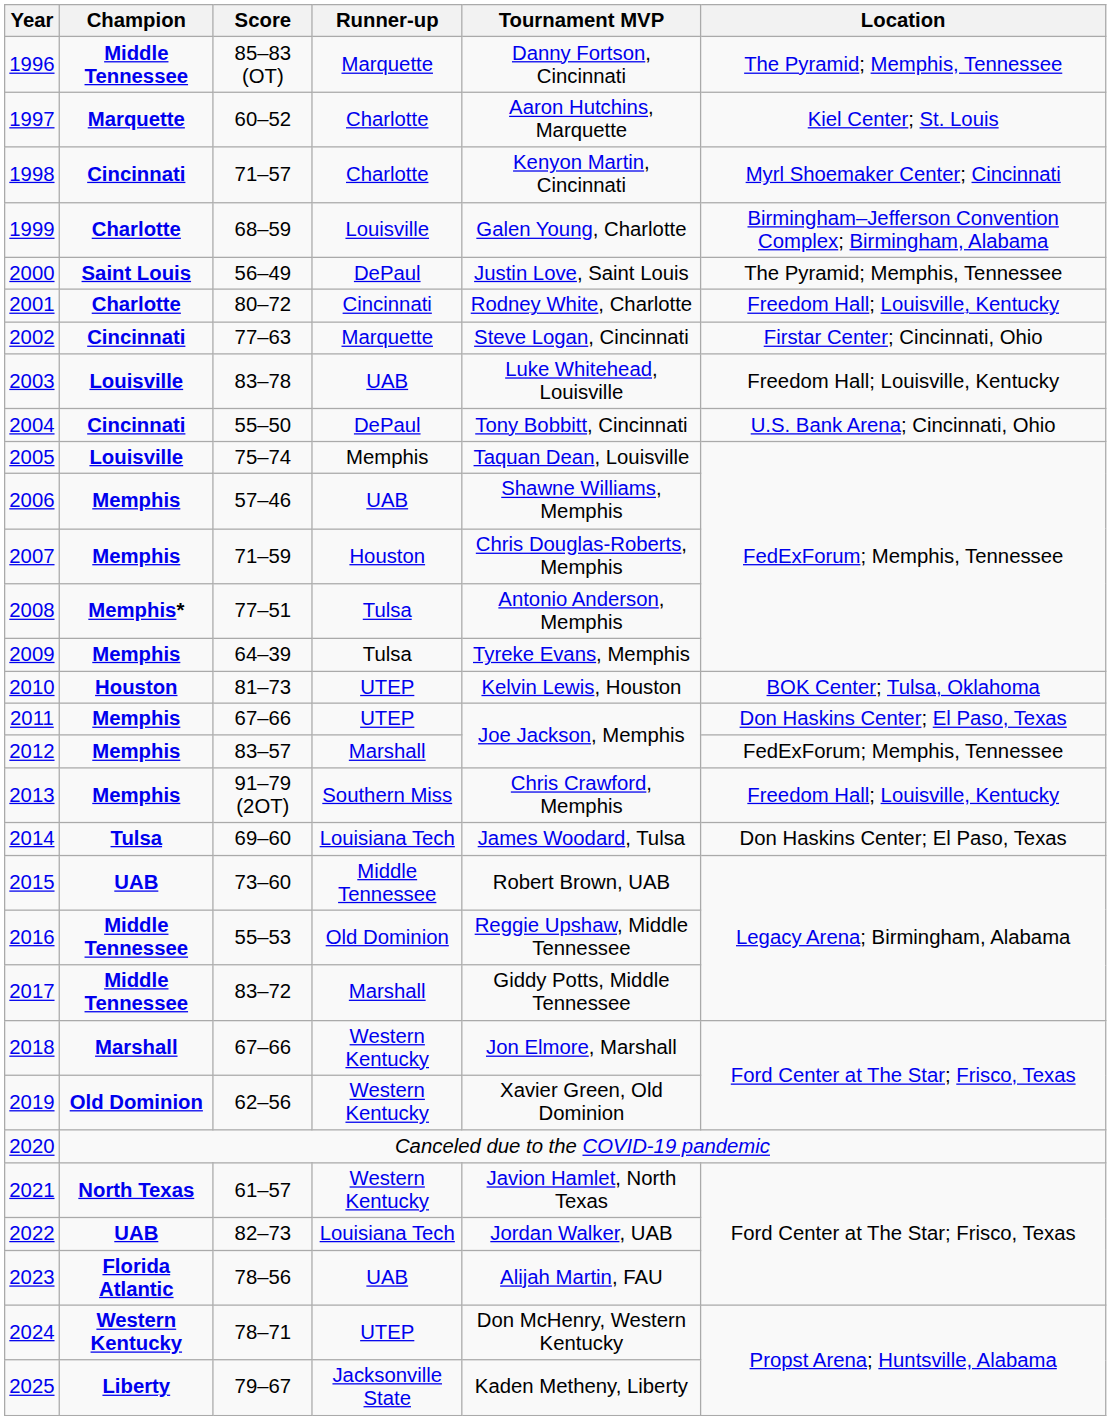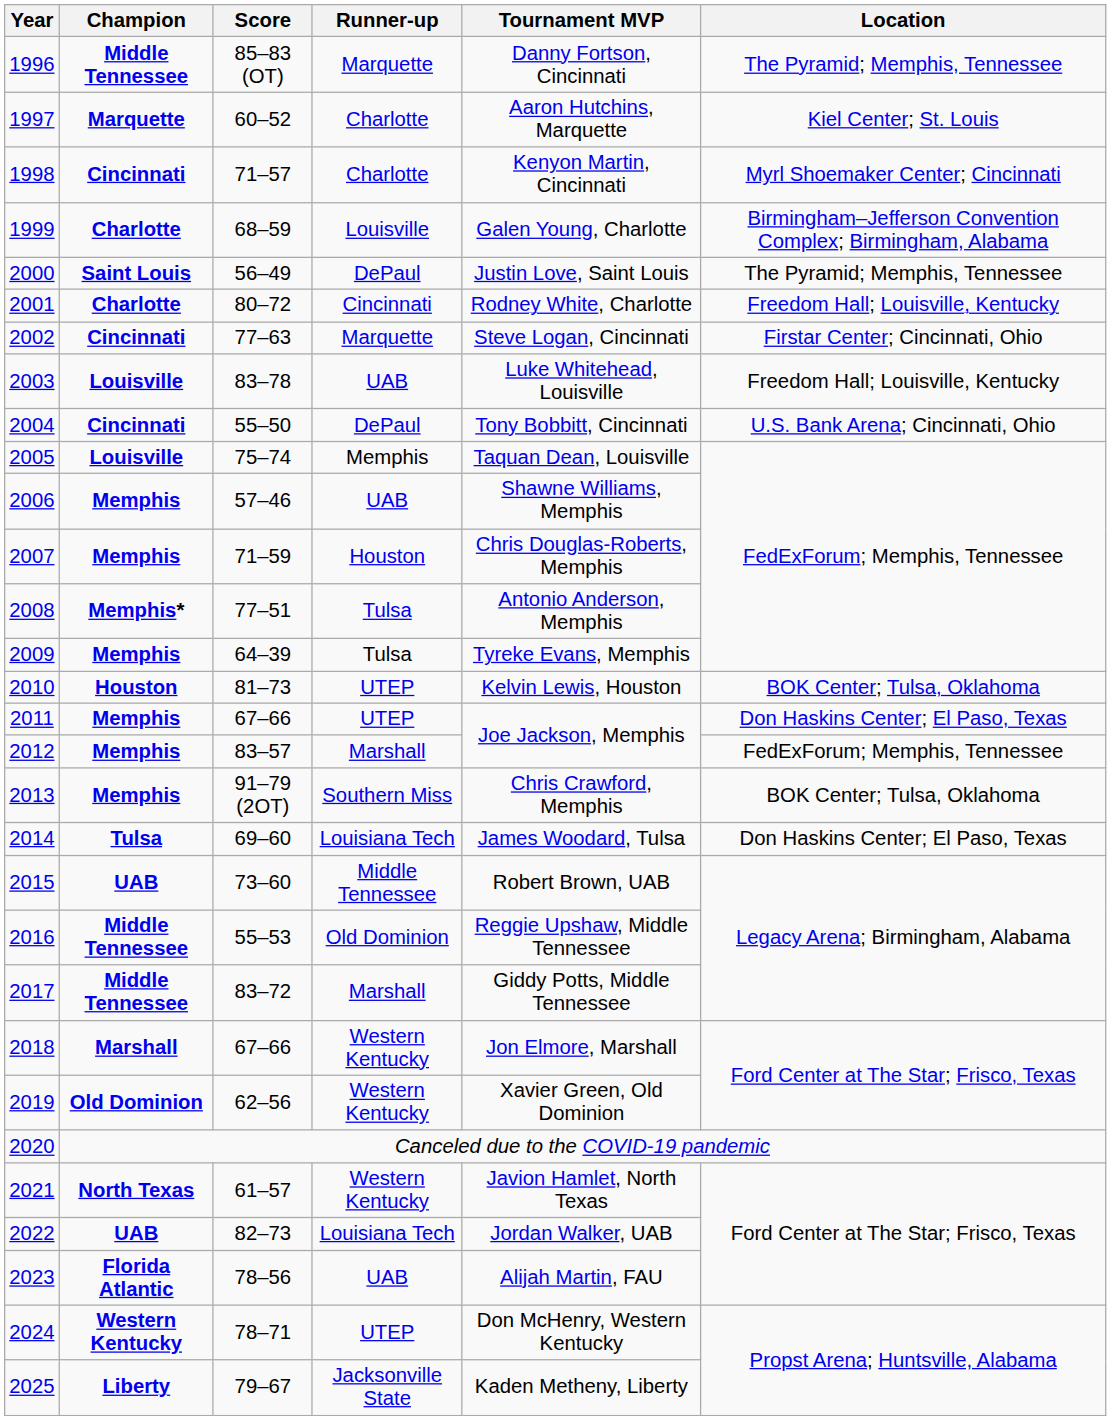(903, 794) Freedom Hall; Louisville, Kentucky -> (903, 794) BOK Center; Tulsa, Oklahoma
